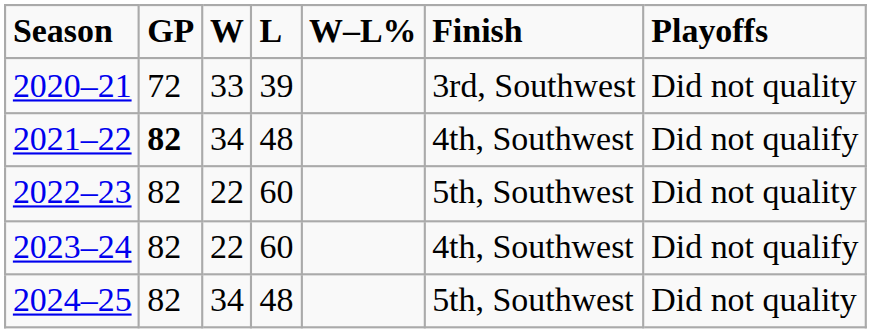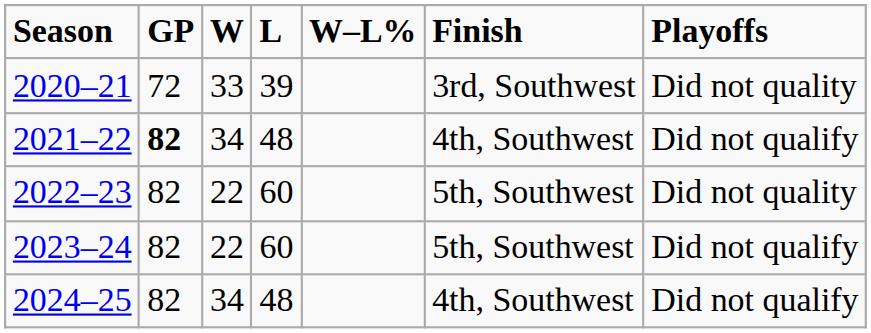(533, 246) 4th, Southwest -> (533, 246) 5th, Southwest
(533, 300) 5th, Southwest -> (533, 300) 4th, Southwest
(754, 300) Did not quality -> (755, 300) Did not qualify
